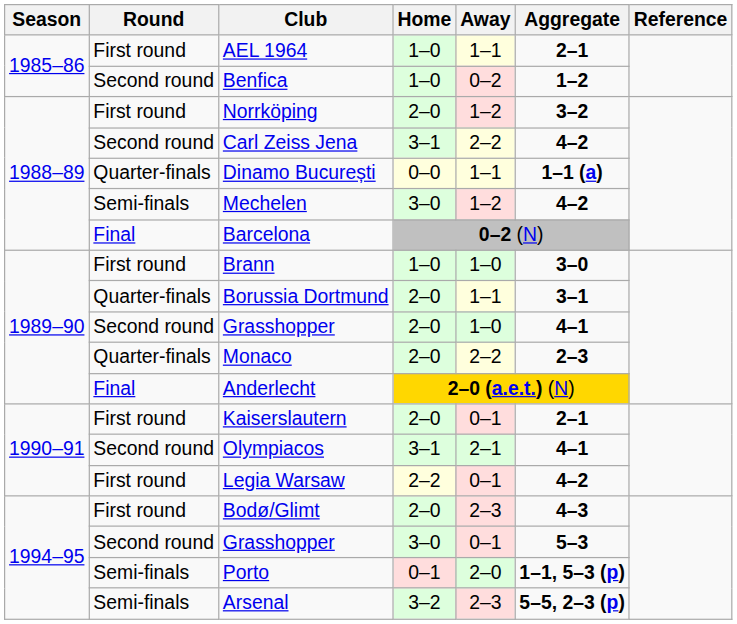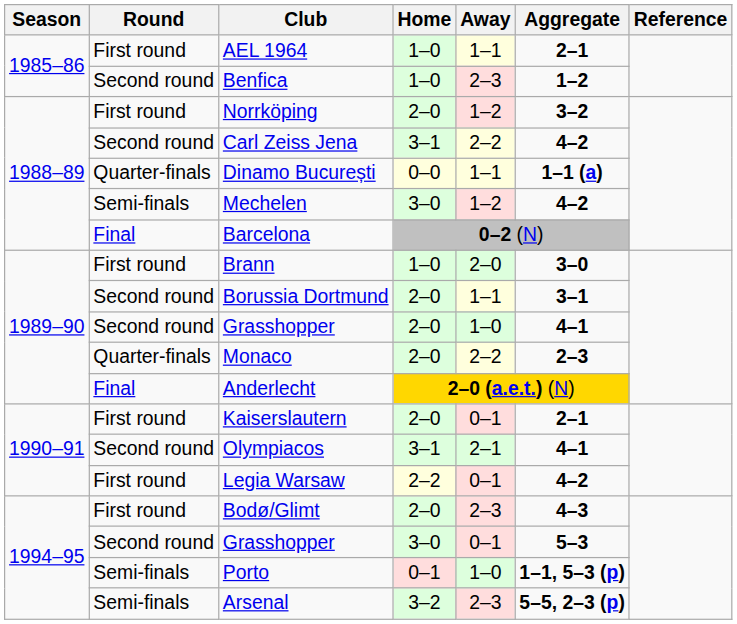(485, 81) 0–2 -> (485, 81) 2–3
(485, 265) 1–0 -> (485, 265) 2–0
(152, 296) Quarter-finals -> (154, 296) Second round
(485, 572) 2–0 -> (485, 572) 1–0
